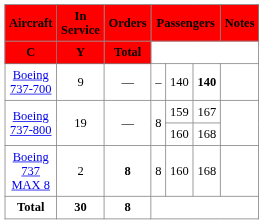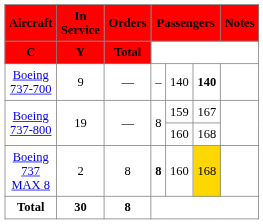(128, 171) bold -> (128, 171) normal
(158, 171) normal -> (158, 171) bold
(207, 171) no background -> (207, 171) gold background
